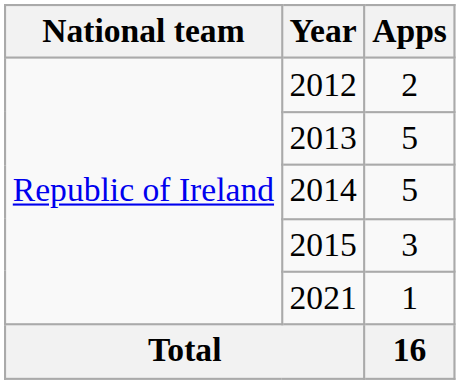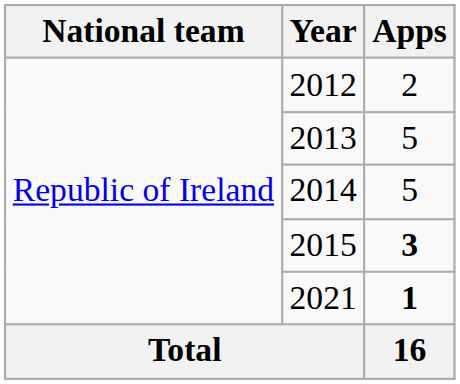(410, 244) normal -> (410, 244) bold
(410, 297) normal -> (410, 297) bold
